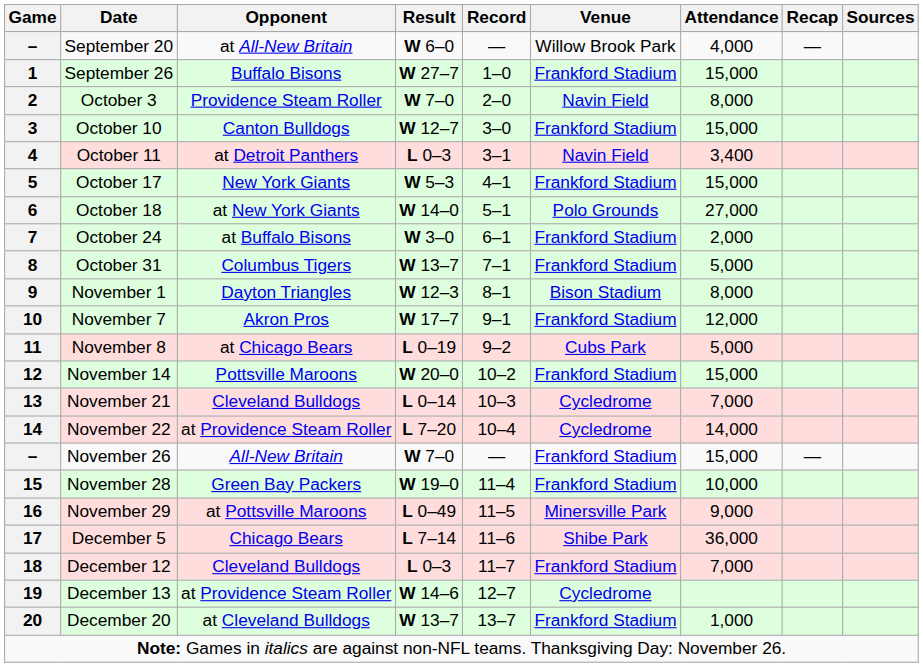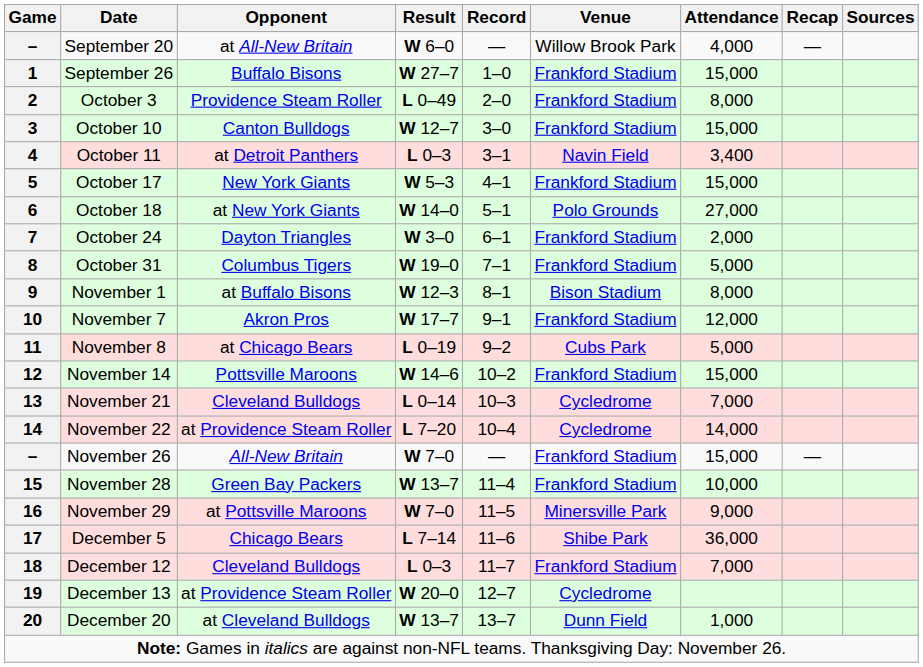(429, 100) W 7–0 -> (429, 100) L 0–49
(605, 100) Navin Field -> (605, 100) Frankford Stadium
(286, 237) at Buffalo Bisons -> (286, 237) Dayton Triangles
(429, 264) W 13–7 -> (429, 264) W 19–0
(286, 292) Dayton Triangles -> (286, 292) at Buffalo Bisons
(429, 374) W 20–0 -> (429, 374) W 14–6
(429, 484) W 19–0 -> (429, 484) W 13–7
(429, 511) L 0–49 -> (429, 511) W 7–0
(429, 593) W 14–6 -> (429, 593) W 20–0
(605, 621) Frankford Stadium -> (605, 621) Dunn Field
